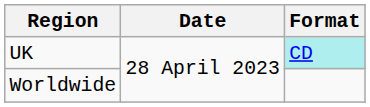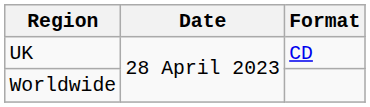(301, 53) paleturquoise background -> (301, 53) no background
